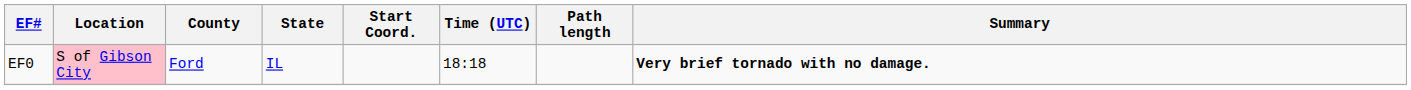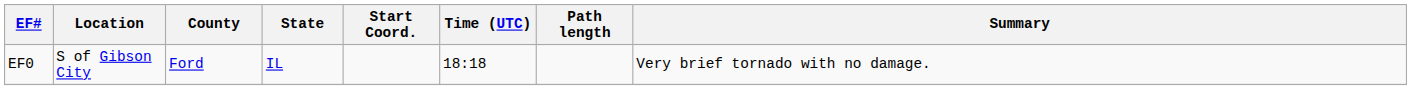(104, 65) pink background -> (104, 65) no background
(784, 65) bold -> (784, 65) normal
